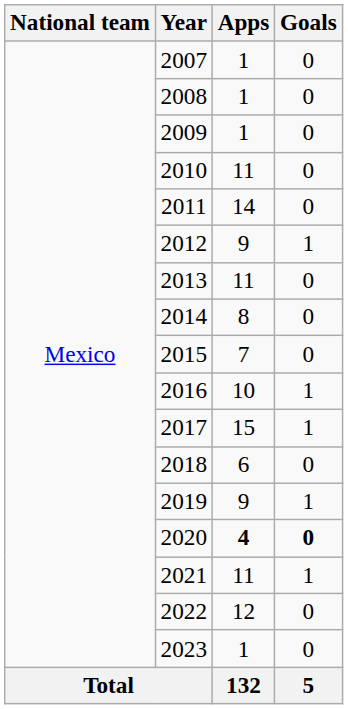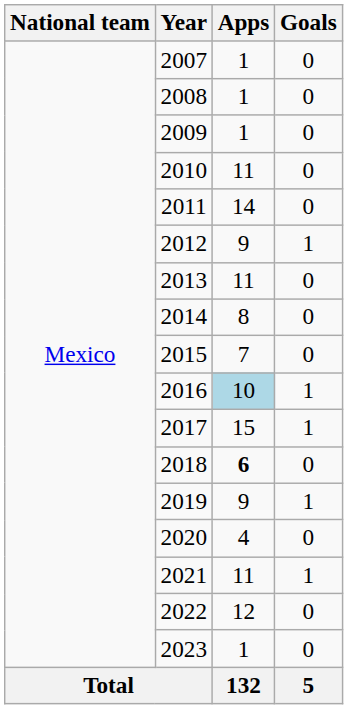(243, 390) no background -> (243, 390) lightblue background
(243, 464) normal -> (243, 464) bold
(243, 538) bold -> (243, 538) normal
(308, 538) bold -> (308, 538) normal
